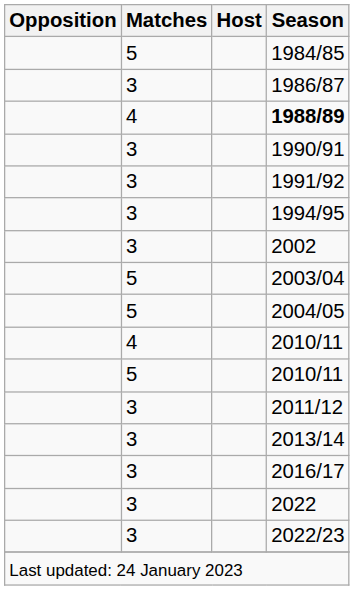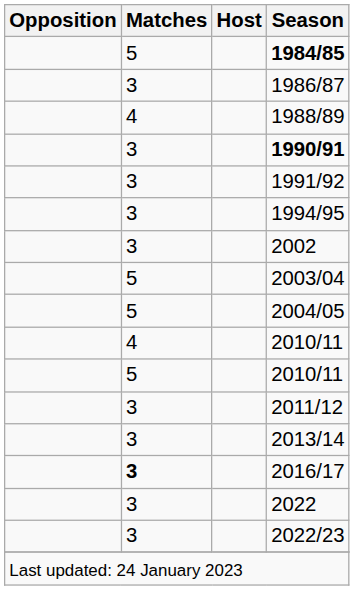(308, 52) normal -> (308, 52) bold
(308, 117) bold -> (308, 117) normal
(308, 149) normal -> (308, 149) bold
(132, 471) normal -> (132, 471) bold
